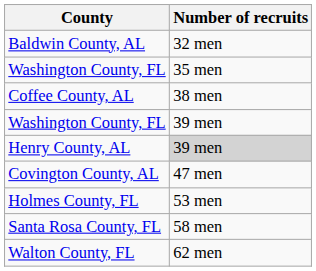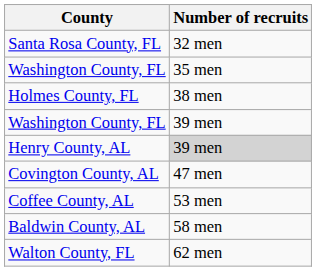(77, 43) Baldwin County, AL -> (85, 43) Santa Rosa County, FL
(71, 95) Coffee County, AL -> (73, 95) Holmes County, FL
(73, 200) Holmes County, FL -> (71, 200) Coffee County, AL
(85, 226) Santa Rosa County, FL -> (77, 226) Baldwin County, AL
